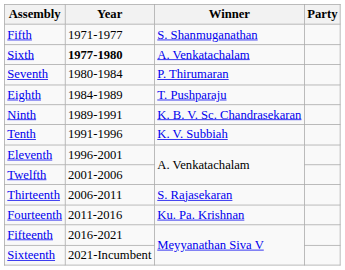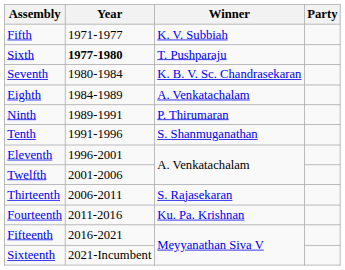(207, 34) S. Shanmuganathan -> (193, 34) K. V. Subbiah
(203, 54) A. Venkatachalam -> (192, 54) T. Pushparaju
(193, 74) P. Thirumaran -> (229, 74) K. B. V. Sc. Chandrasekaran
(192, 94) T. Pushparaju -> (203, 94) A. Venkatachalam
(229, 114) K. B. V. Sc. Chandrasekaran -> (193, 114) P. Thirumaran
(193, 134) K. V. Subbiah -> (207, 134) S. Shanmuganathan
